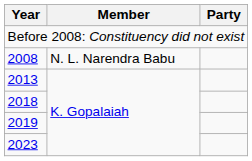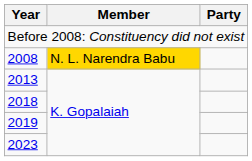(113, 58) no background -> (113, 58) gold background
